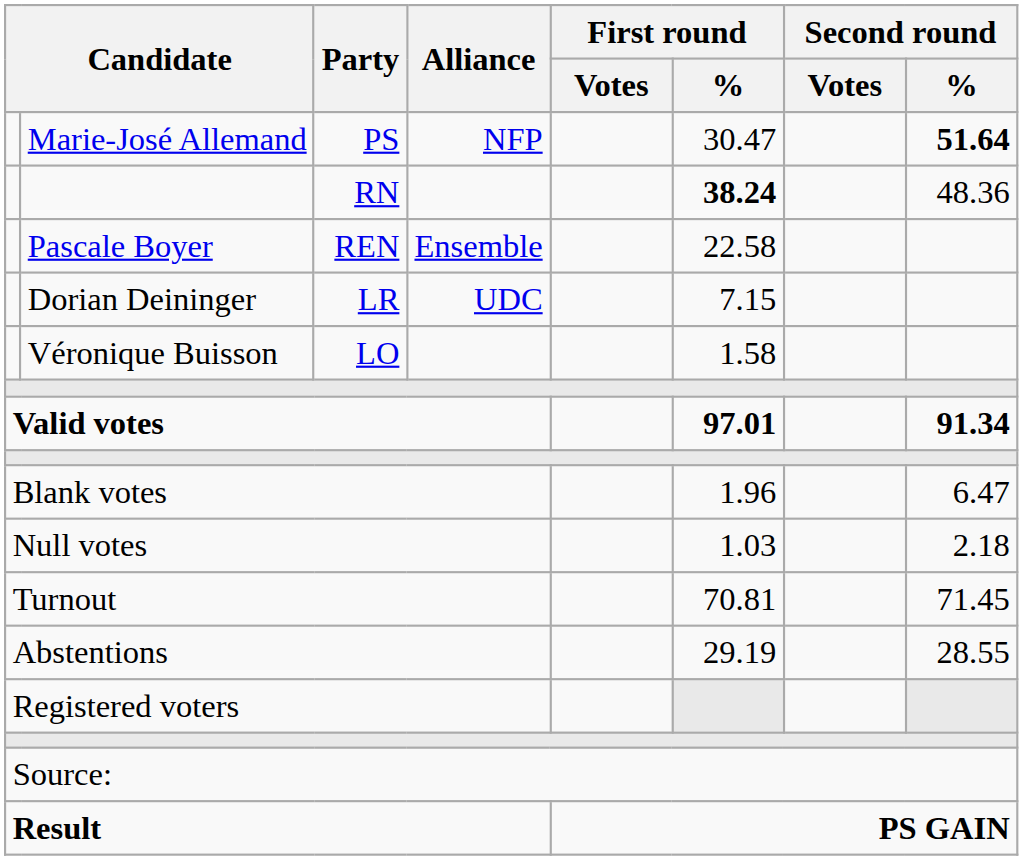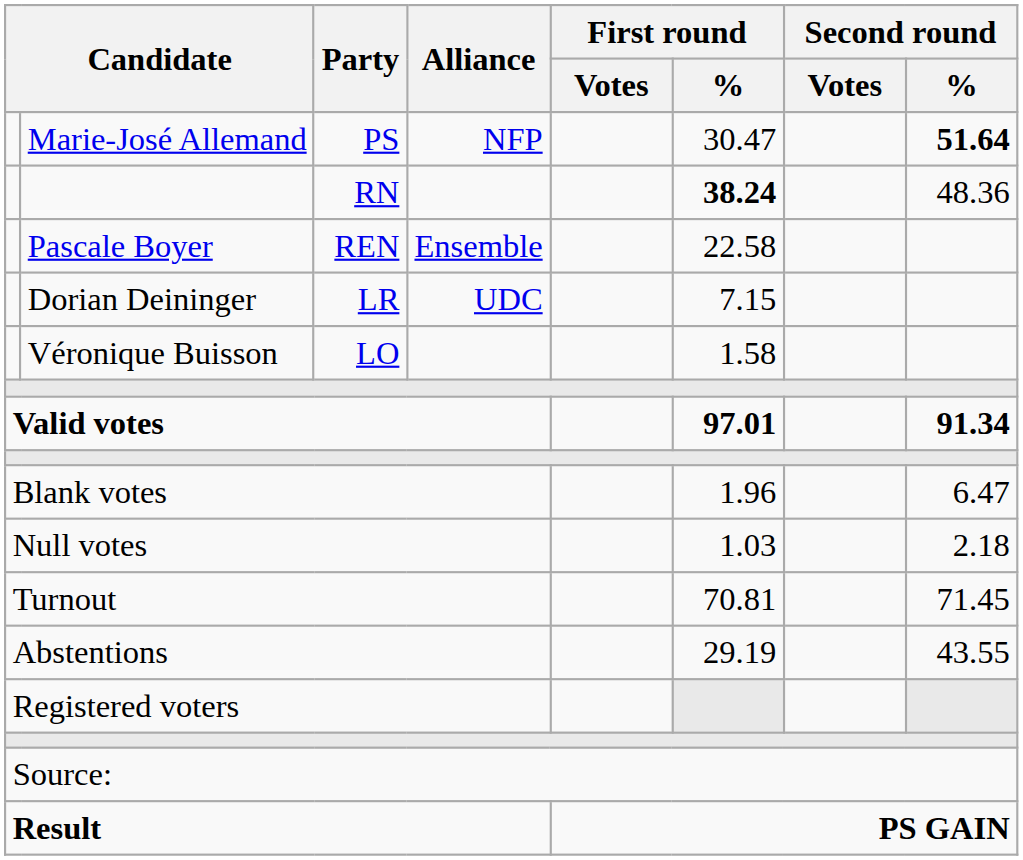(973, 651) 28.55 -> (973, 651) 43.55
